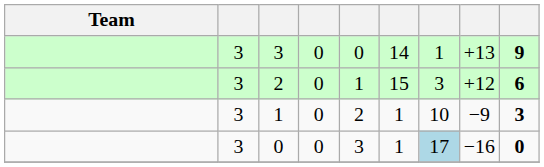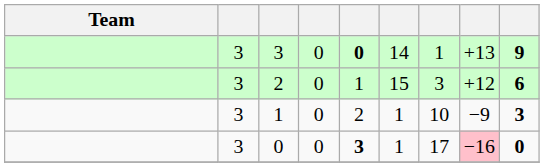(359, 51) normal -> (359, 51) bold
(359, 146) normal -> (359, 146) bold
(439, 146) lightblue background -> (439, 146) no background
(479, 146) no background -> (479, 146) pink background
